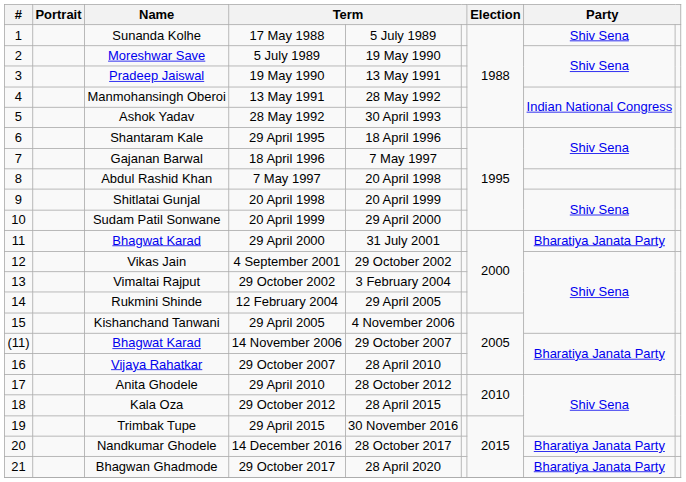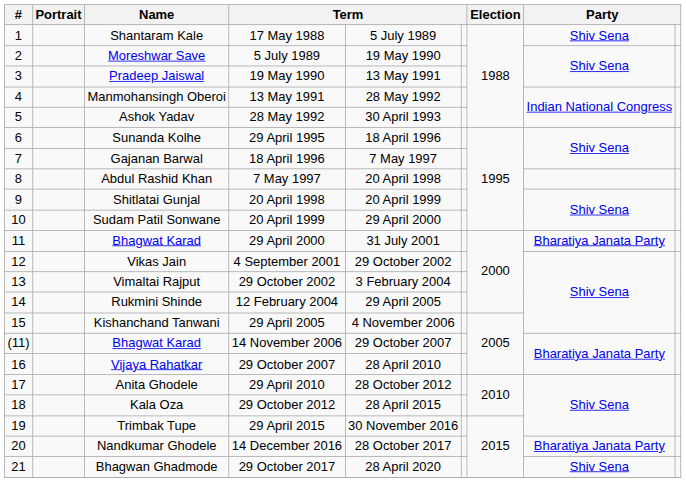(157, 35) Sunanda Kolhe -> (157, 35) Shantaram Kale
(157, 138) Shantaram Kale -> (157, 138) Sunanda Kolhe
(599, 466) Bharatiya Janata Party -> (599, 466) Shiv Sena
